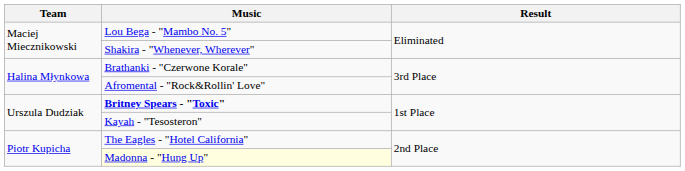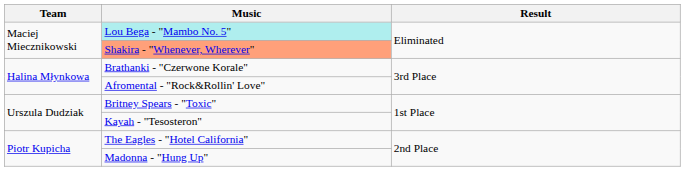(168, 31) no background -> (168, 31) paleturquoise background
(179, 49) no background -> (179, 49) lightsalmon background
(165, 103) bold -> (160, 103) normal
(156, 157) lightyellow background -> (156, 157) no background
